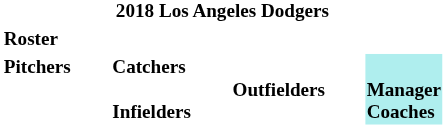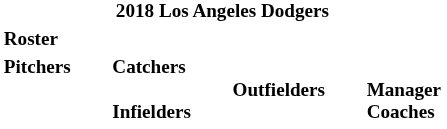(404, 100) paleturquoise background -> (404, 100) no background
